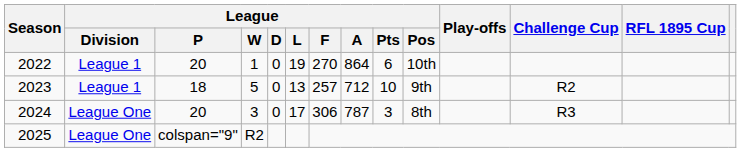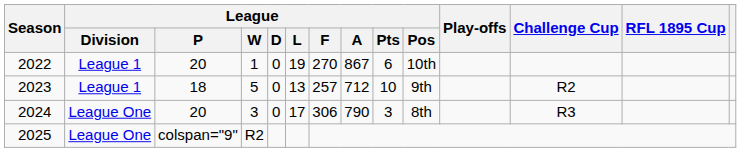(357, 64) 864 -> (357, 64) 867
(357, 111) 787 -> (357, 111) 790
